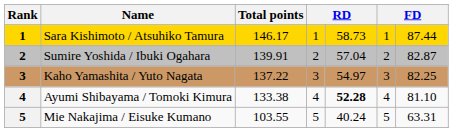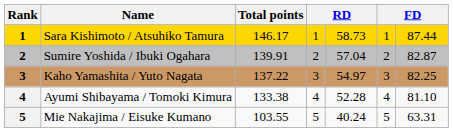(351, 96) bold -> (351, 96) normal
